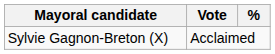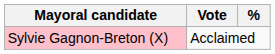(88, 37) no background -> (88, 37) pink background
